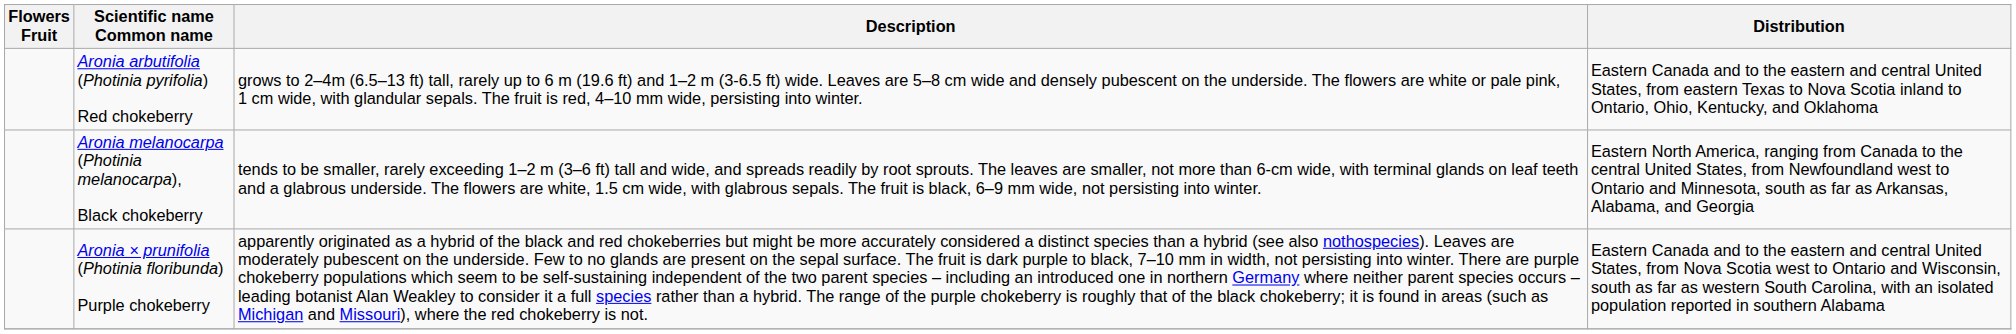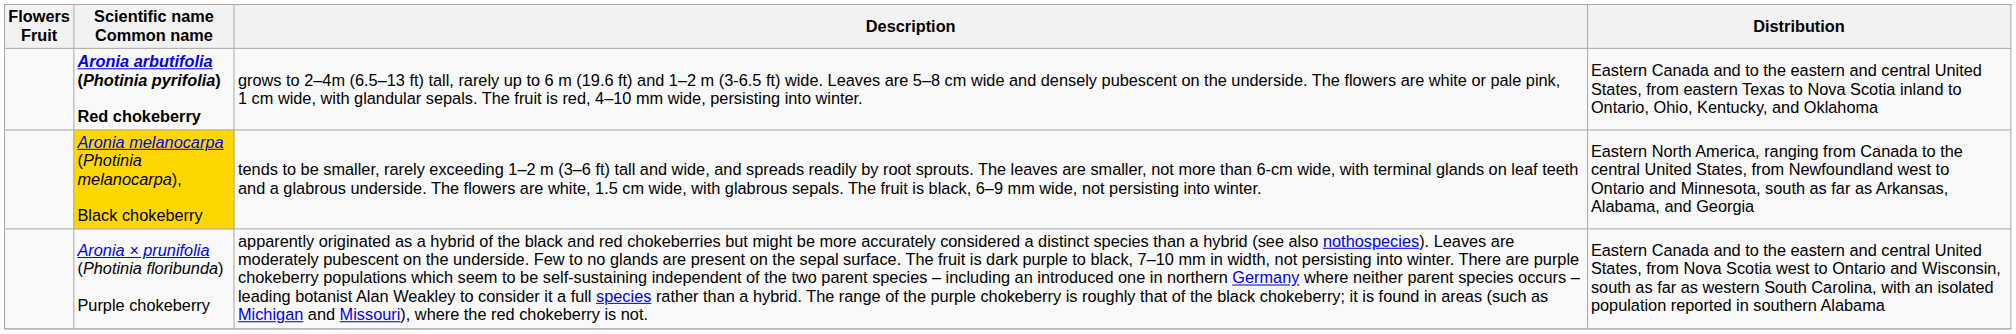(143, 89) normal -> (149, 89) bold
(151, 179) no background -> (151, 179) gold background
